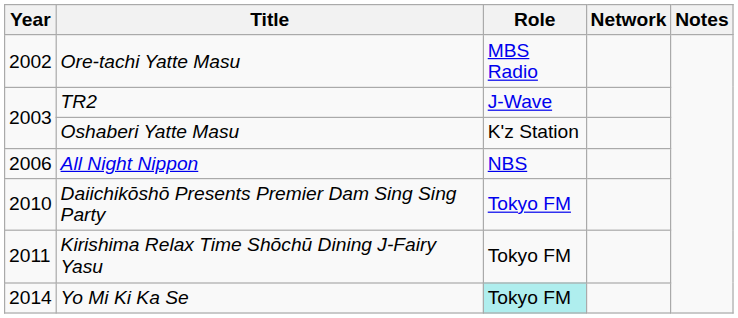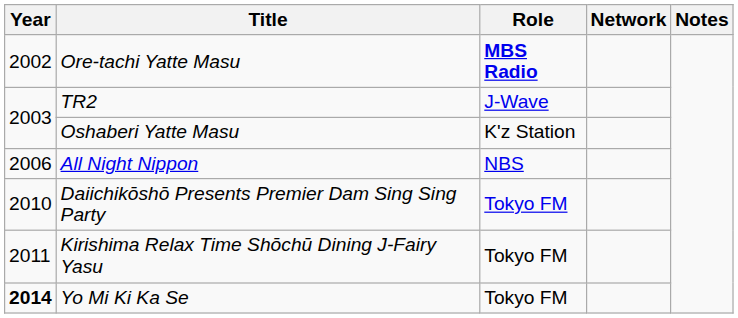(513, 60) normal -> (511, 60) bold
(30, 297) normal -> (30, 297) bold
(529, 297) paleturquoise background -> (526, 297) no background
